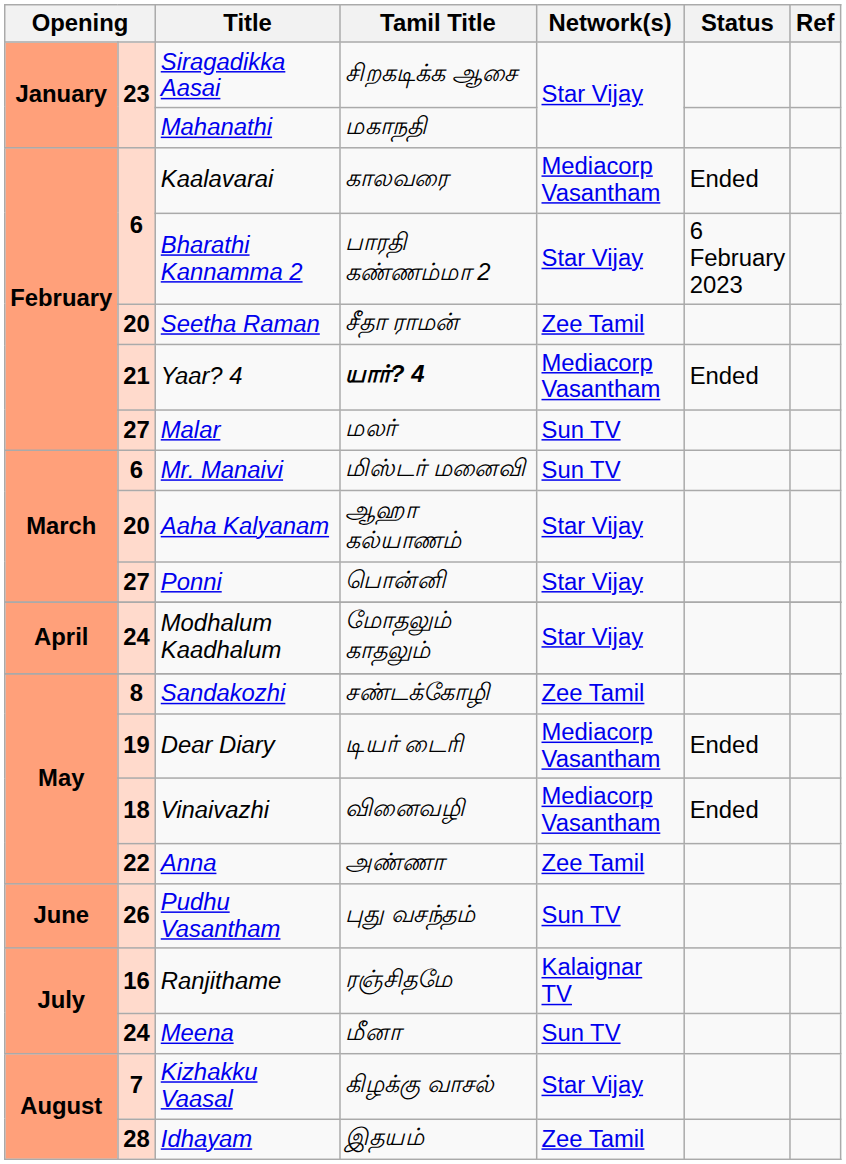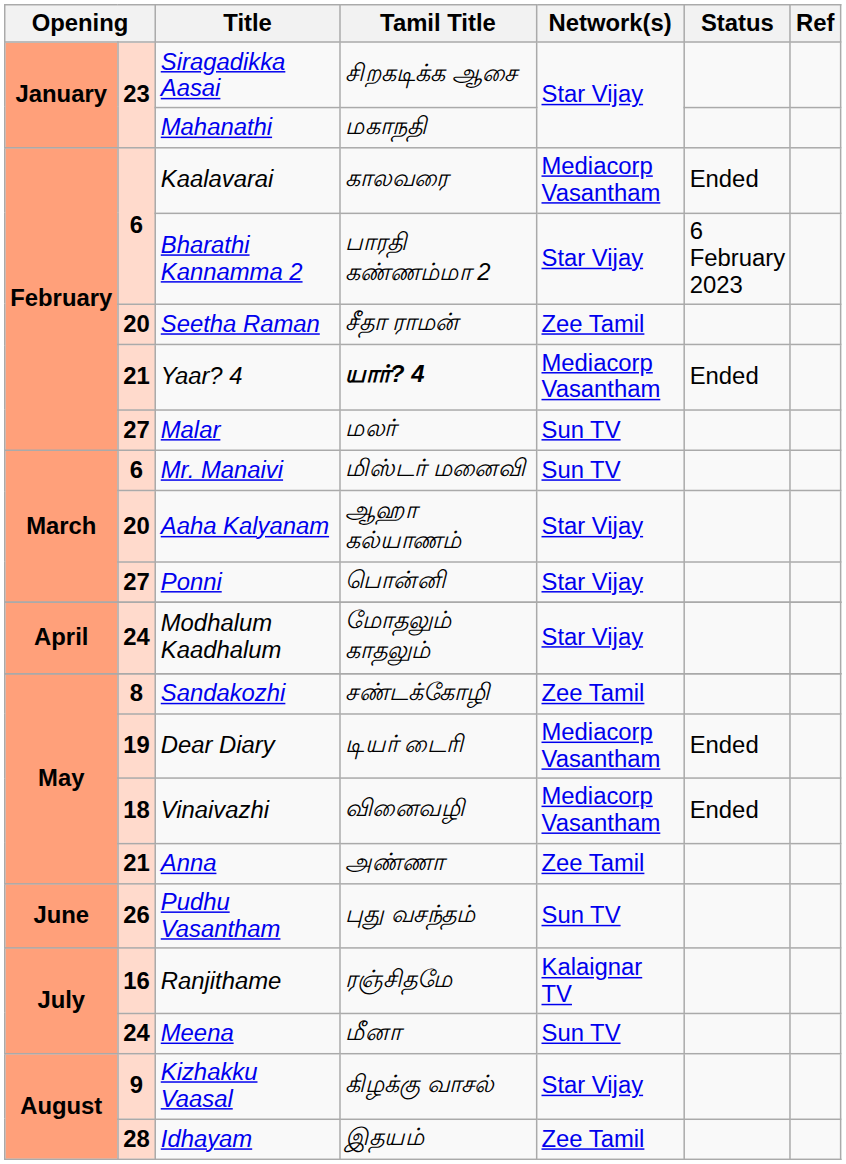(137, 863) 22 -> (137, 863) 21
(136, 1085) 7 -> (136, 1085) 9
